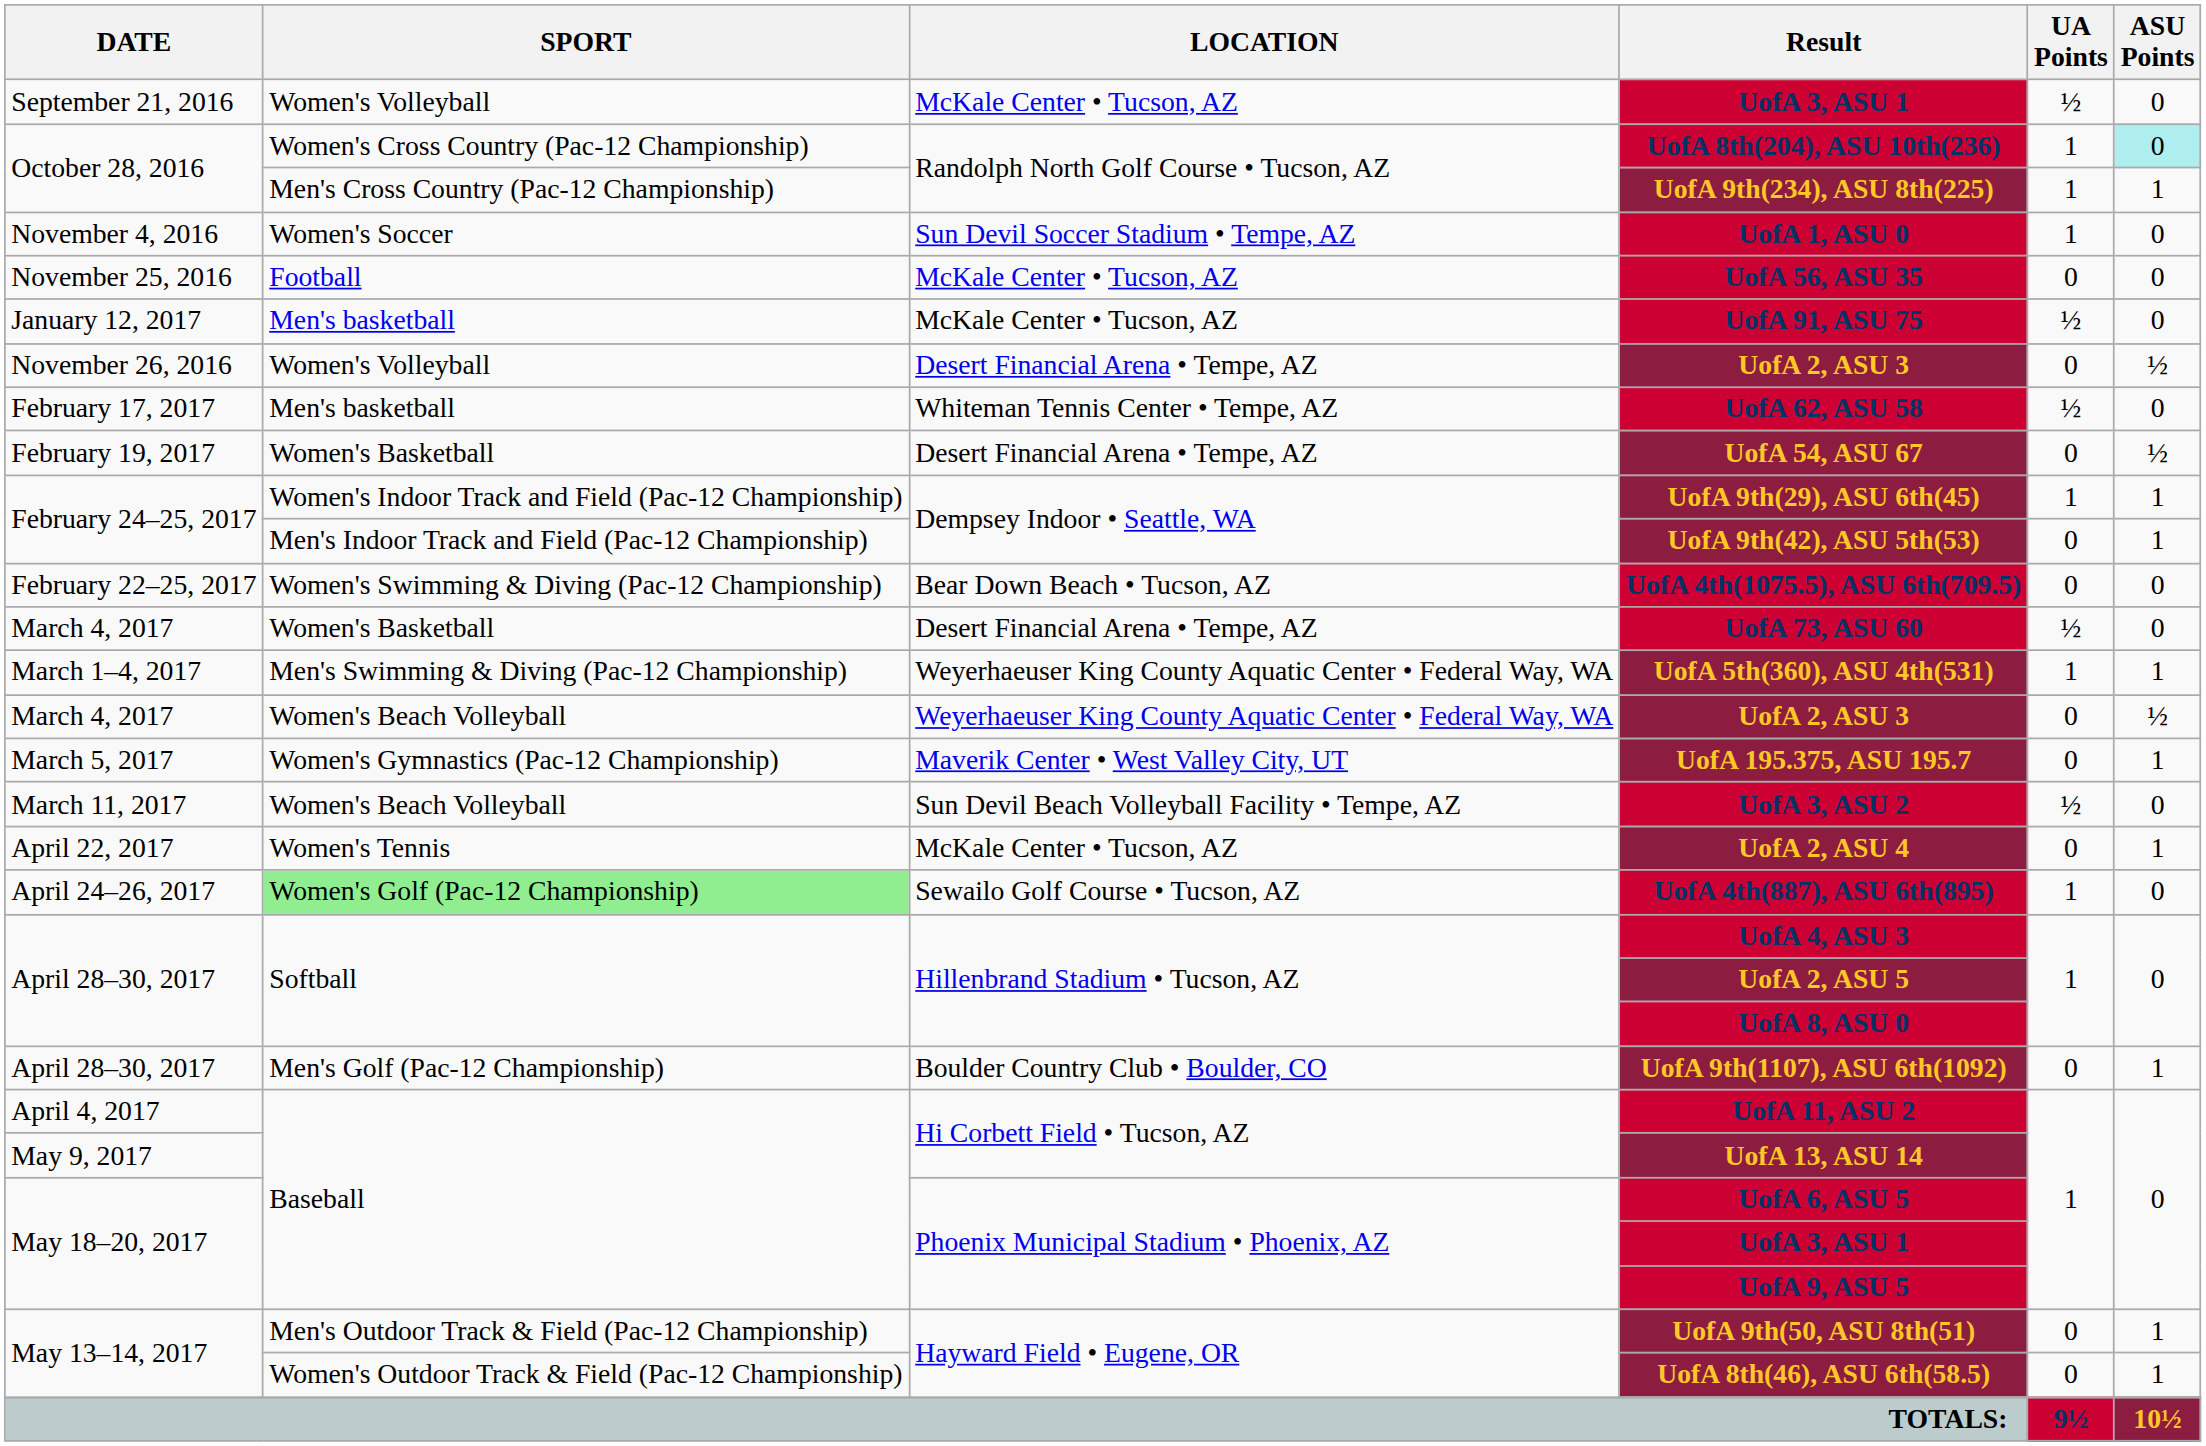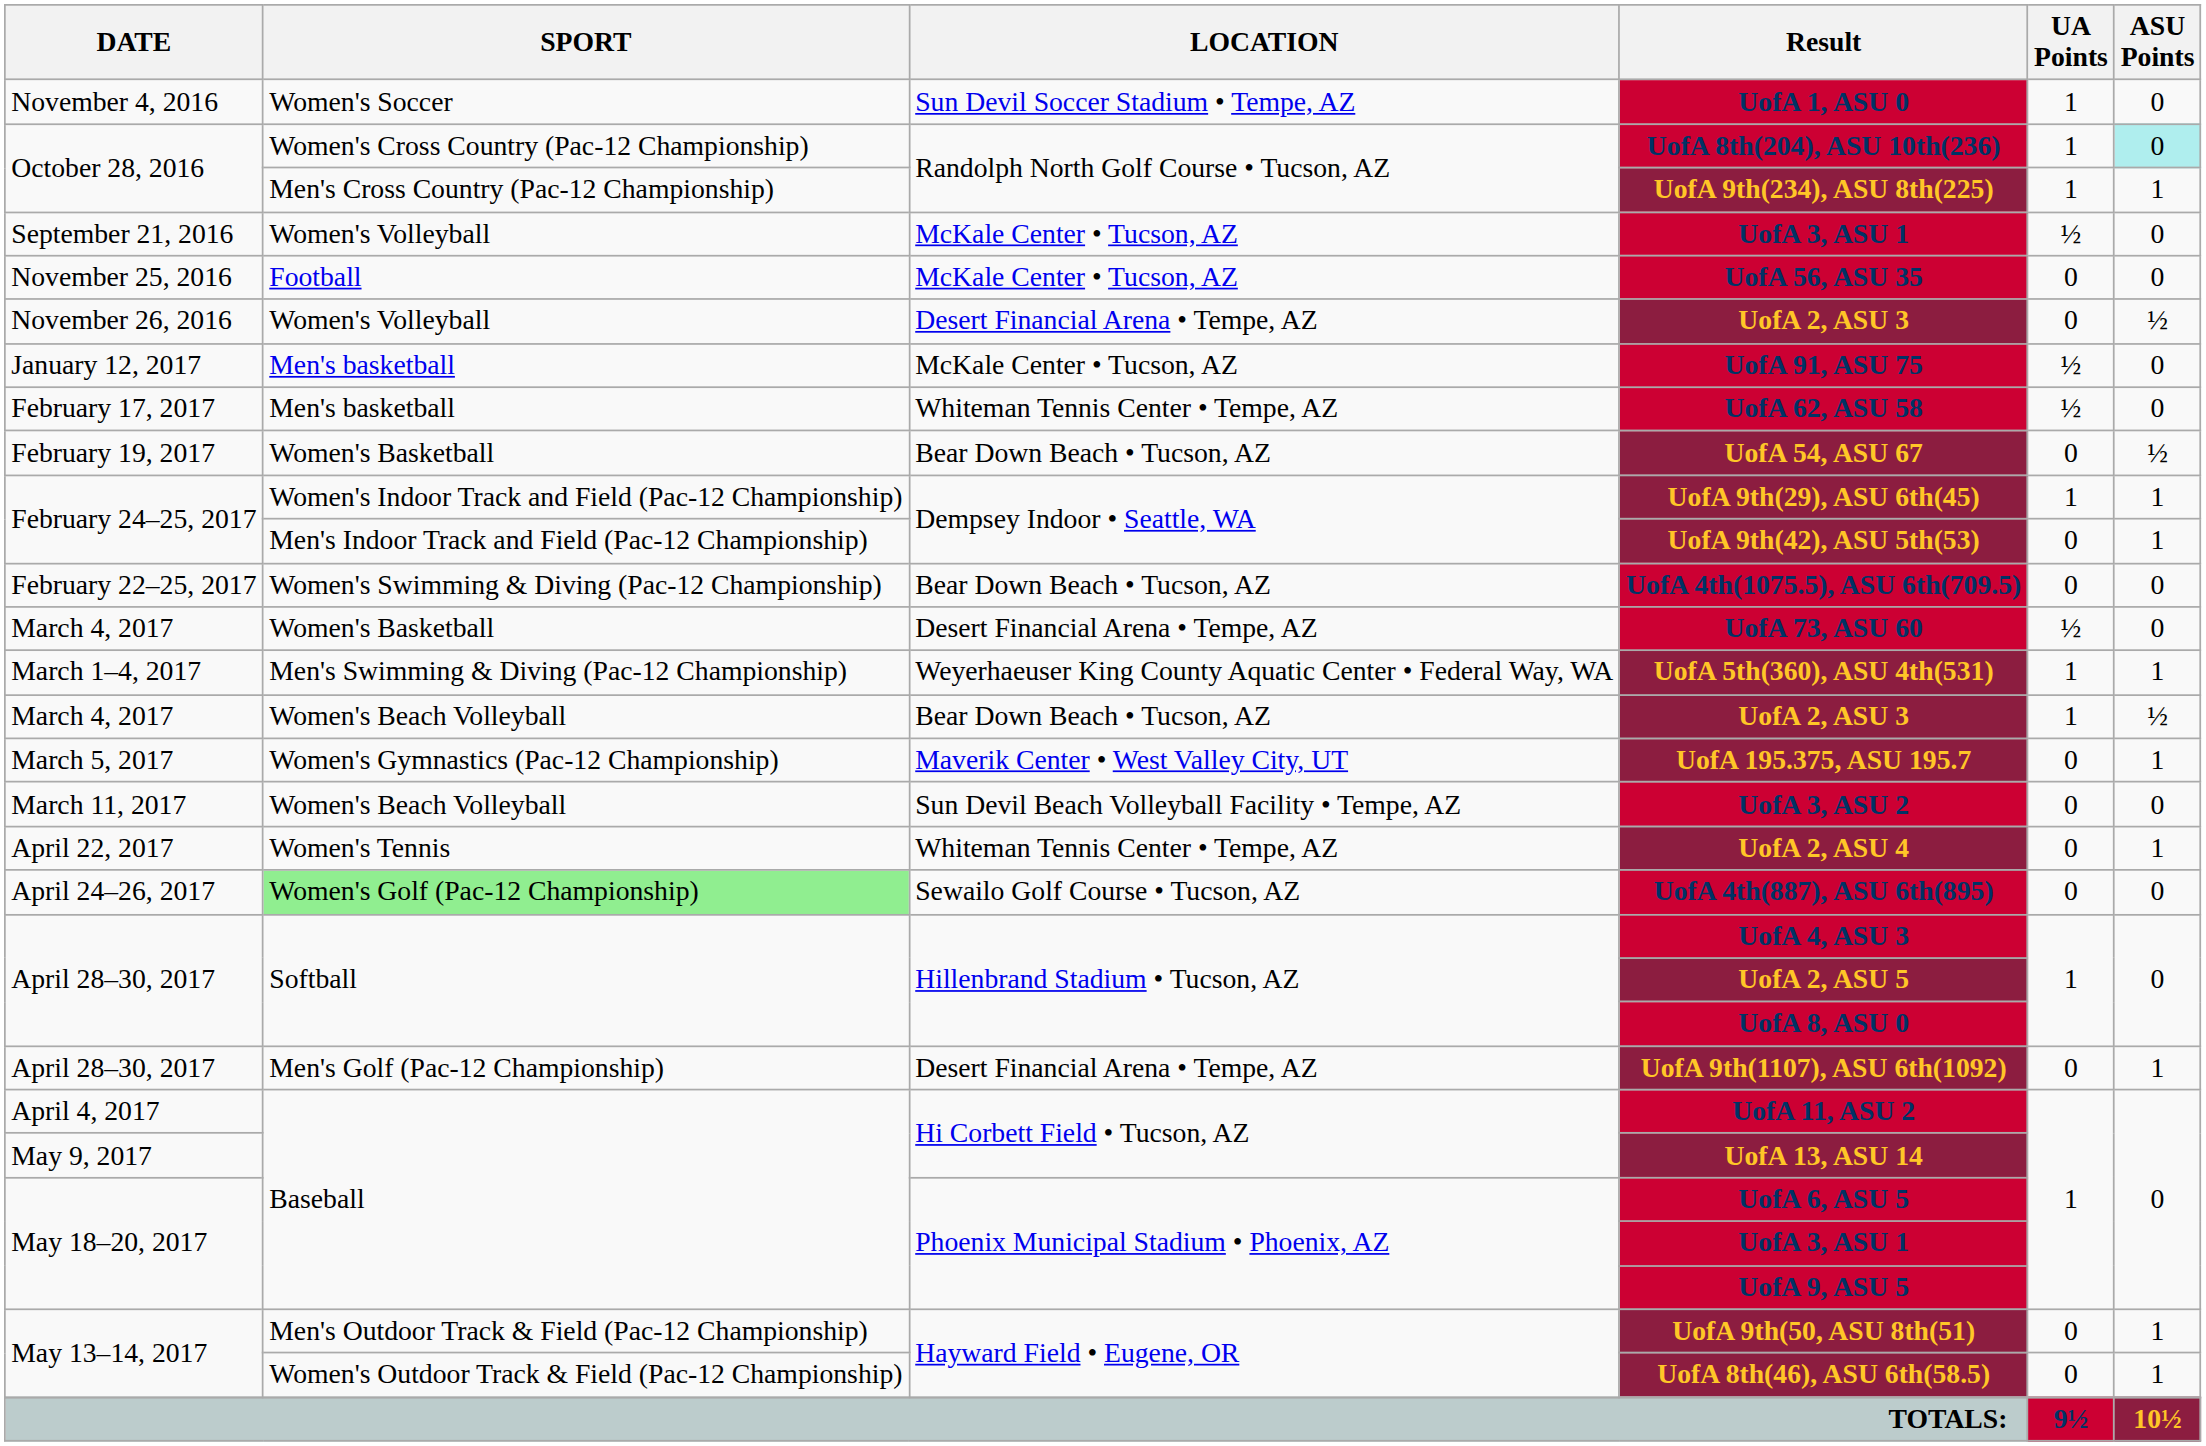rows swapped: (122, 101) <-> (115, 233)
rows swapped: (122, 364) <-> (106, 320)
(1116, 452) Desert Financial Arena • Tempe, AZ -> (1093, 452) Bear Down Beach • Tucson, AZ
(1264, 716) Weyerhaeuser King County Aquatic Center • Federal Way, WA -> (1093, 716) Bear Down Beach • Tucson, AZ
(2071, 716) 0 -> (2071, 716) 1
(2071, 803) ½ -> (2071, 803) 0
(1077, 847) McKale Center • Tucson, AZ -> (1127, 847) Whiteman Tennis Center • Tempe, AZ
(2071, 891) 1 -> (2071, 891) 0
(1121, 1067) Boulder Country Club • Boulder, CO -> (1116, 1067) Desert Financial Arena • Tempe, AZ
